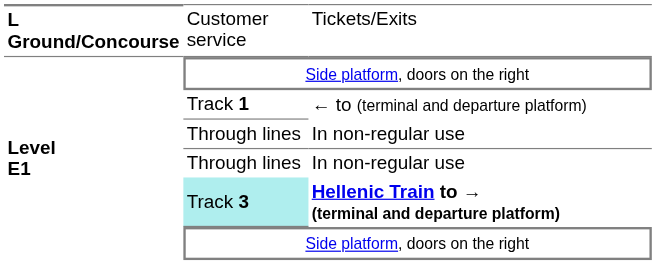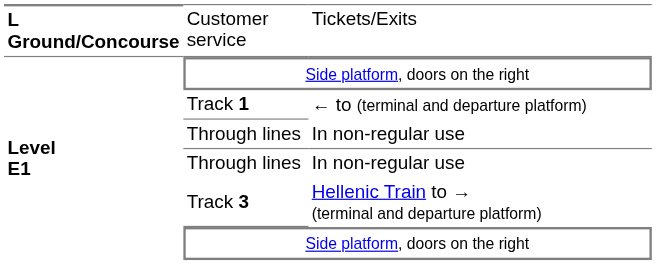(218, 201) paleturquoise background -> (218, 201) no background
(436, 202) bold -> (427, 202) normal
